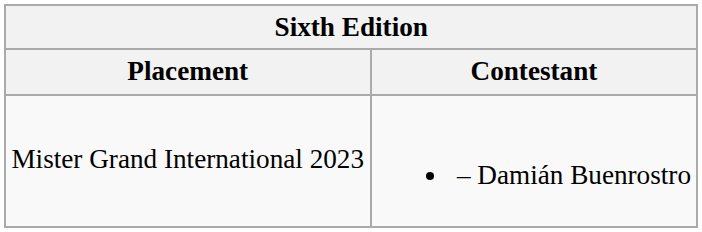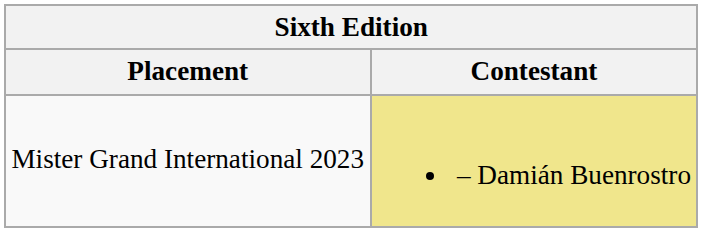(534, 176) no background -> (534, 176) khaki background
